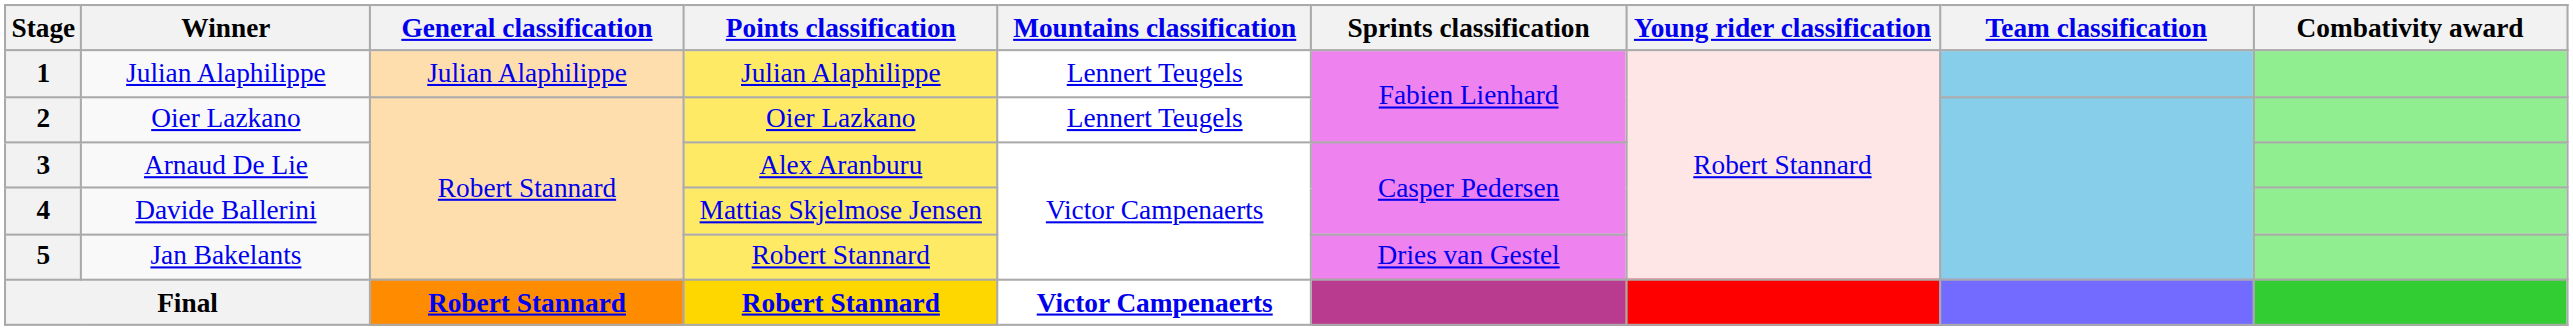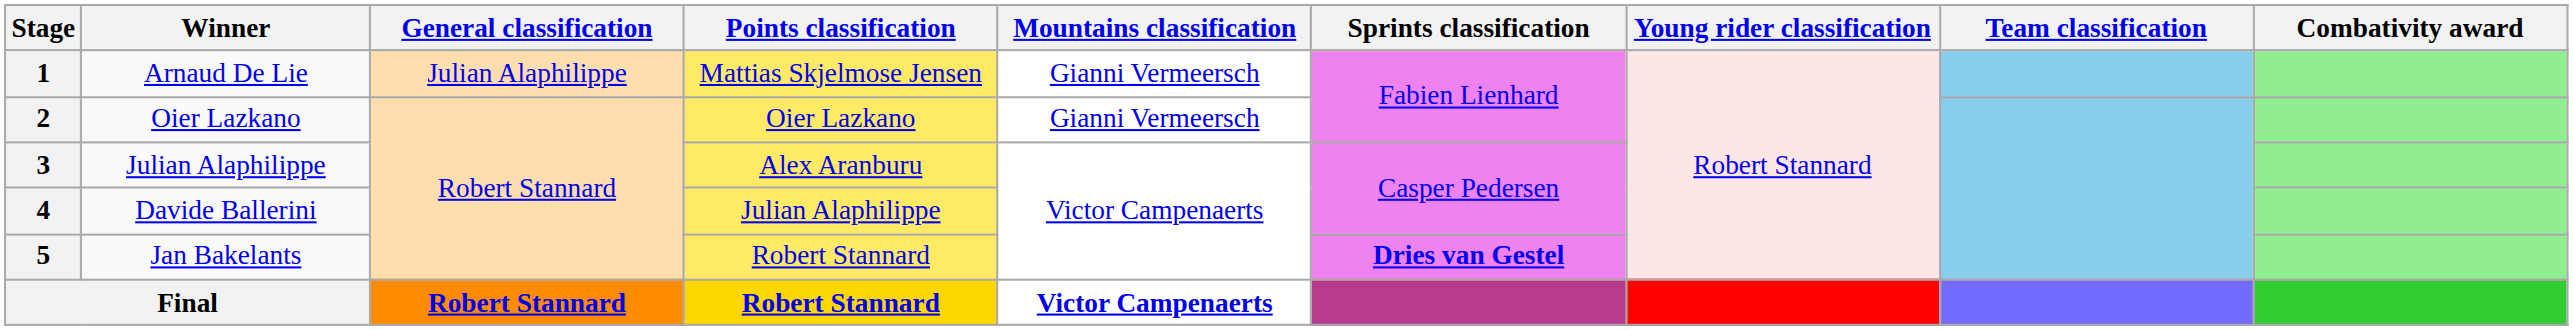(226, 73) Julian Alaphilippe -> (226, 73) Arnaud De Lie
(841, 73) Julian Alaphilippe -> (841, 73) Mattias Skjelmose Jensen
(1155, 73) Lennert Teugels -> (1155, 73) Gianni Vermeersch
(1155, 119) Lennert Teugels -> (1155, 119) Gianni Vermeersch
(226, 164) Arnaud De Lie -> (226, 164) Julian Alaphilippe
(841, 210) Mattias Skjelmose Jensen -> (841, 210) Julian Alaphilippe
(1469, 256) normal -> (1469, 256) bold
